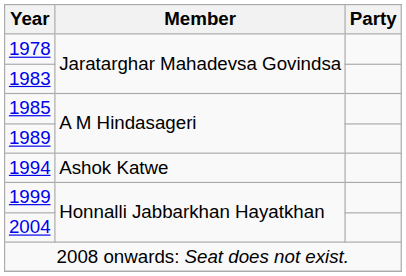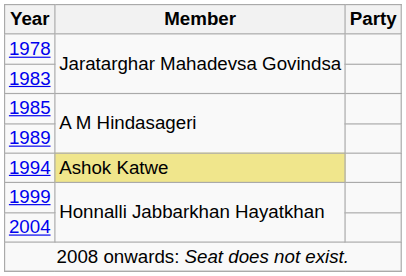(114, 167) no background -> (114, 167) khaki background
